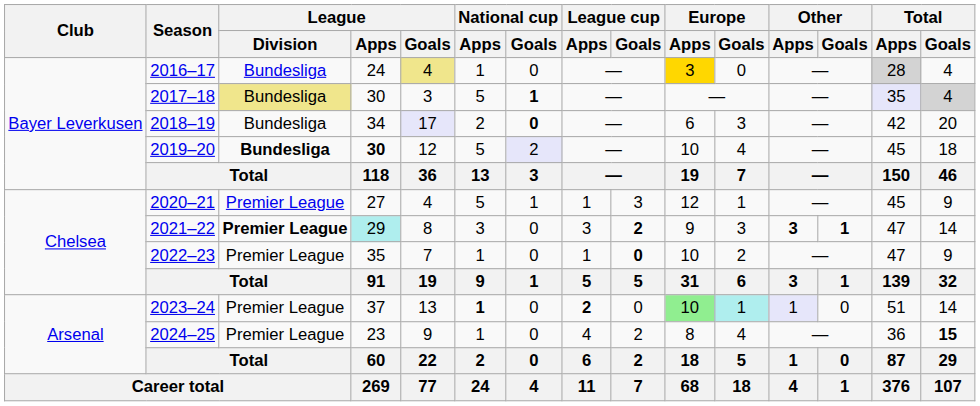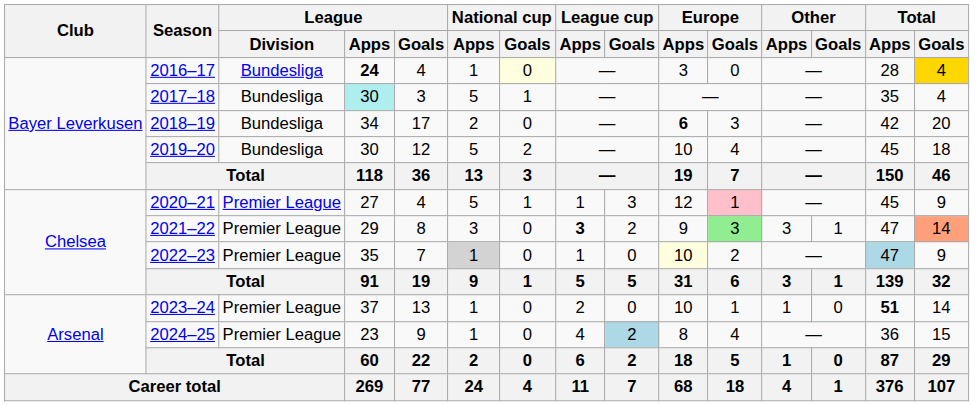(376, 70) normal -> (369, 70) bold
(428, 70) khaki background -> (421, 70) no background
(534, 70) no background -> (527, 70) lightyellow background
(690, 70) gold background -> (683, 70) no background
(896, 70) lightgrey background -> (890, 70) no background
(948, 70) no background -> (941, 70) gold background
(285, 96) khaki background -> (282, 96) no background
(376, 96) no background -> (369, 96) paleturquoise background
(534, 96) bold -> (527, 96) normal
(896, 96) lavender background -> (890, 96) no background
(948, 96) lightgrey background -> (941, 96) no background
(428, 123) lavender background -> (421, 123) no background
(534, 123) bold -> (527, 123) normal
(690, 123) normal -> (683, 123) bold
(285, 149) bold -> (282, 149) normal
(376, 149) bold -> (369, 149) normal
(534, 149) lavender background -> (527, 149) no background
(741, 202) no background -> (735, 202) pink background
(285, 228) bold -> (282, 228) normal
(376, 228) paleturquoise background -> (369, 228) no background
(587, 228) normal -> (580, 228) bold
(638, 228) bold -> (632, 228) normal
(741, 228) no background -> (735, 228) lightgreen background
(793, 228) bold -> (787, 228) normal
(845, 228) bold -> (838, 228) normal
(948, 228) no background -> (941, 228) lightsalmon background
(480, 255) no background -> (474, 255) lightgrey background
(638, 255) bold -> (632, 255) normal
(690, 255) no background -> (683, 255) lightyellow background
(896, 255) no background -> (890, 255) lightblue background
(480, 307) bold -> (474, 307) normal
(587, 307) bold -> (580, 307) normal
(690, 307) lightgreen background -> (683, 307) no background
(741, 307) paleturquoise background -> (735, 307) no background
(793, 307) lavender background -> (787, 307) no background
(896, 307) normal -> (890, 307) bold
(638, 334) no background -> (632, 334) lightblue background
(948, 334) bold -> (941, 334) normal
